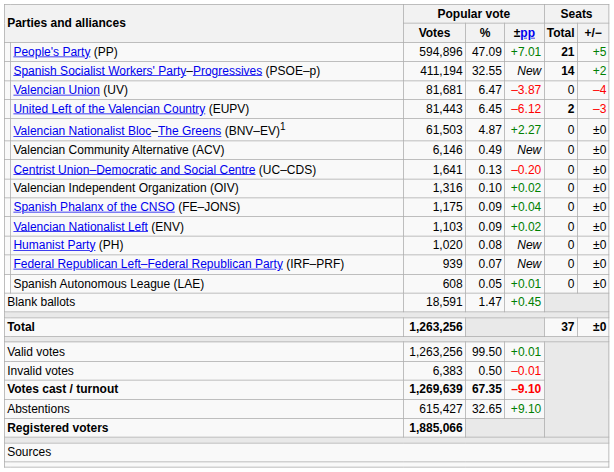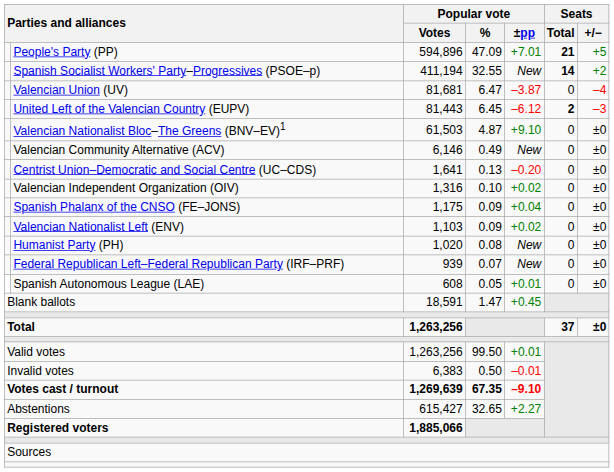(526, 129) +2.27 -> (526, 129) +9.10
(526, 408) +9.10 -> (526, 408) +2.27
